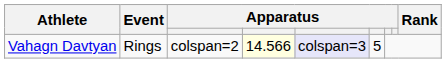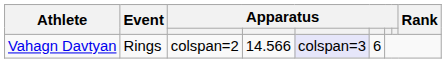(268, 47) lightyellow background -> (268, 47) no background
(377, 47) 5 -> (377, 47) 6
